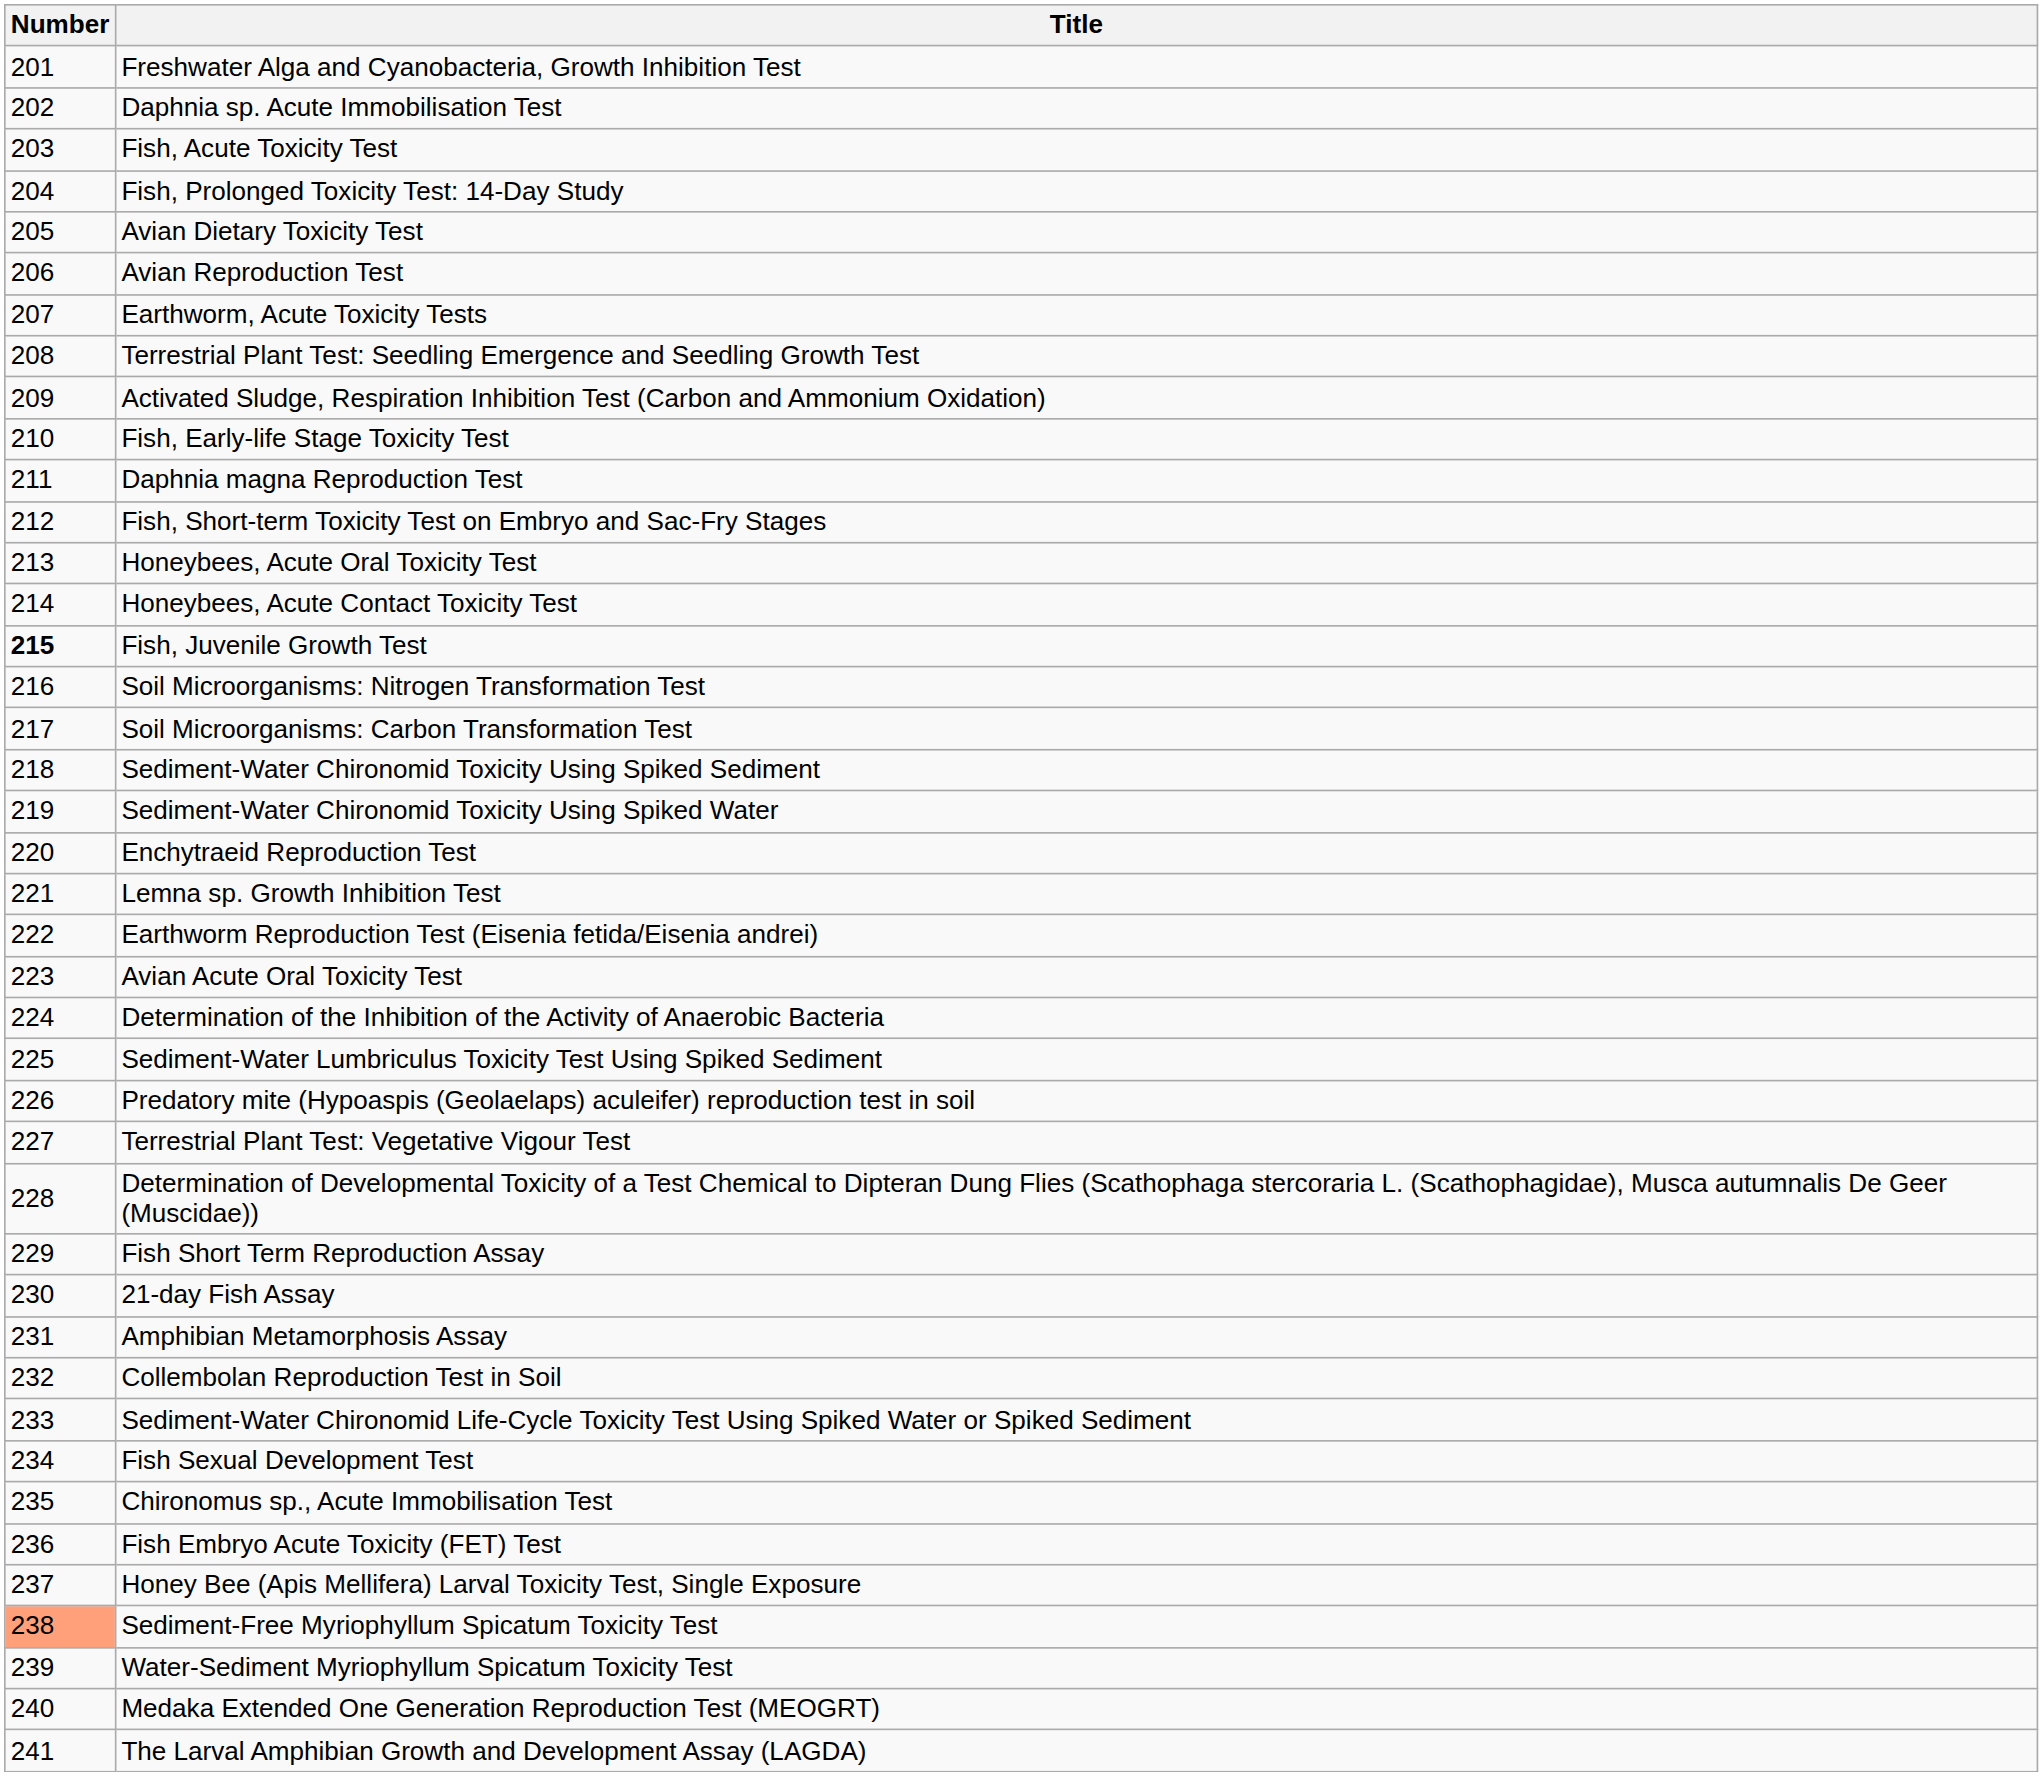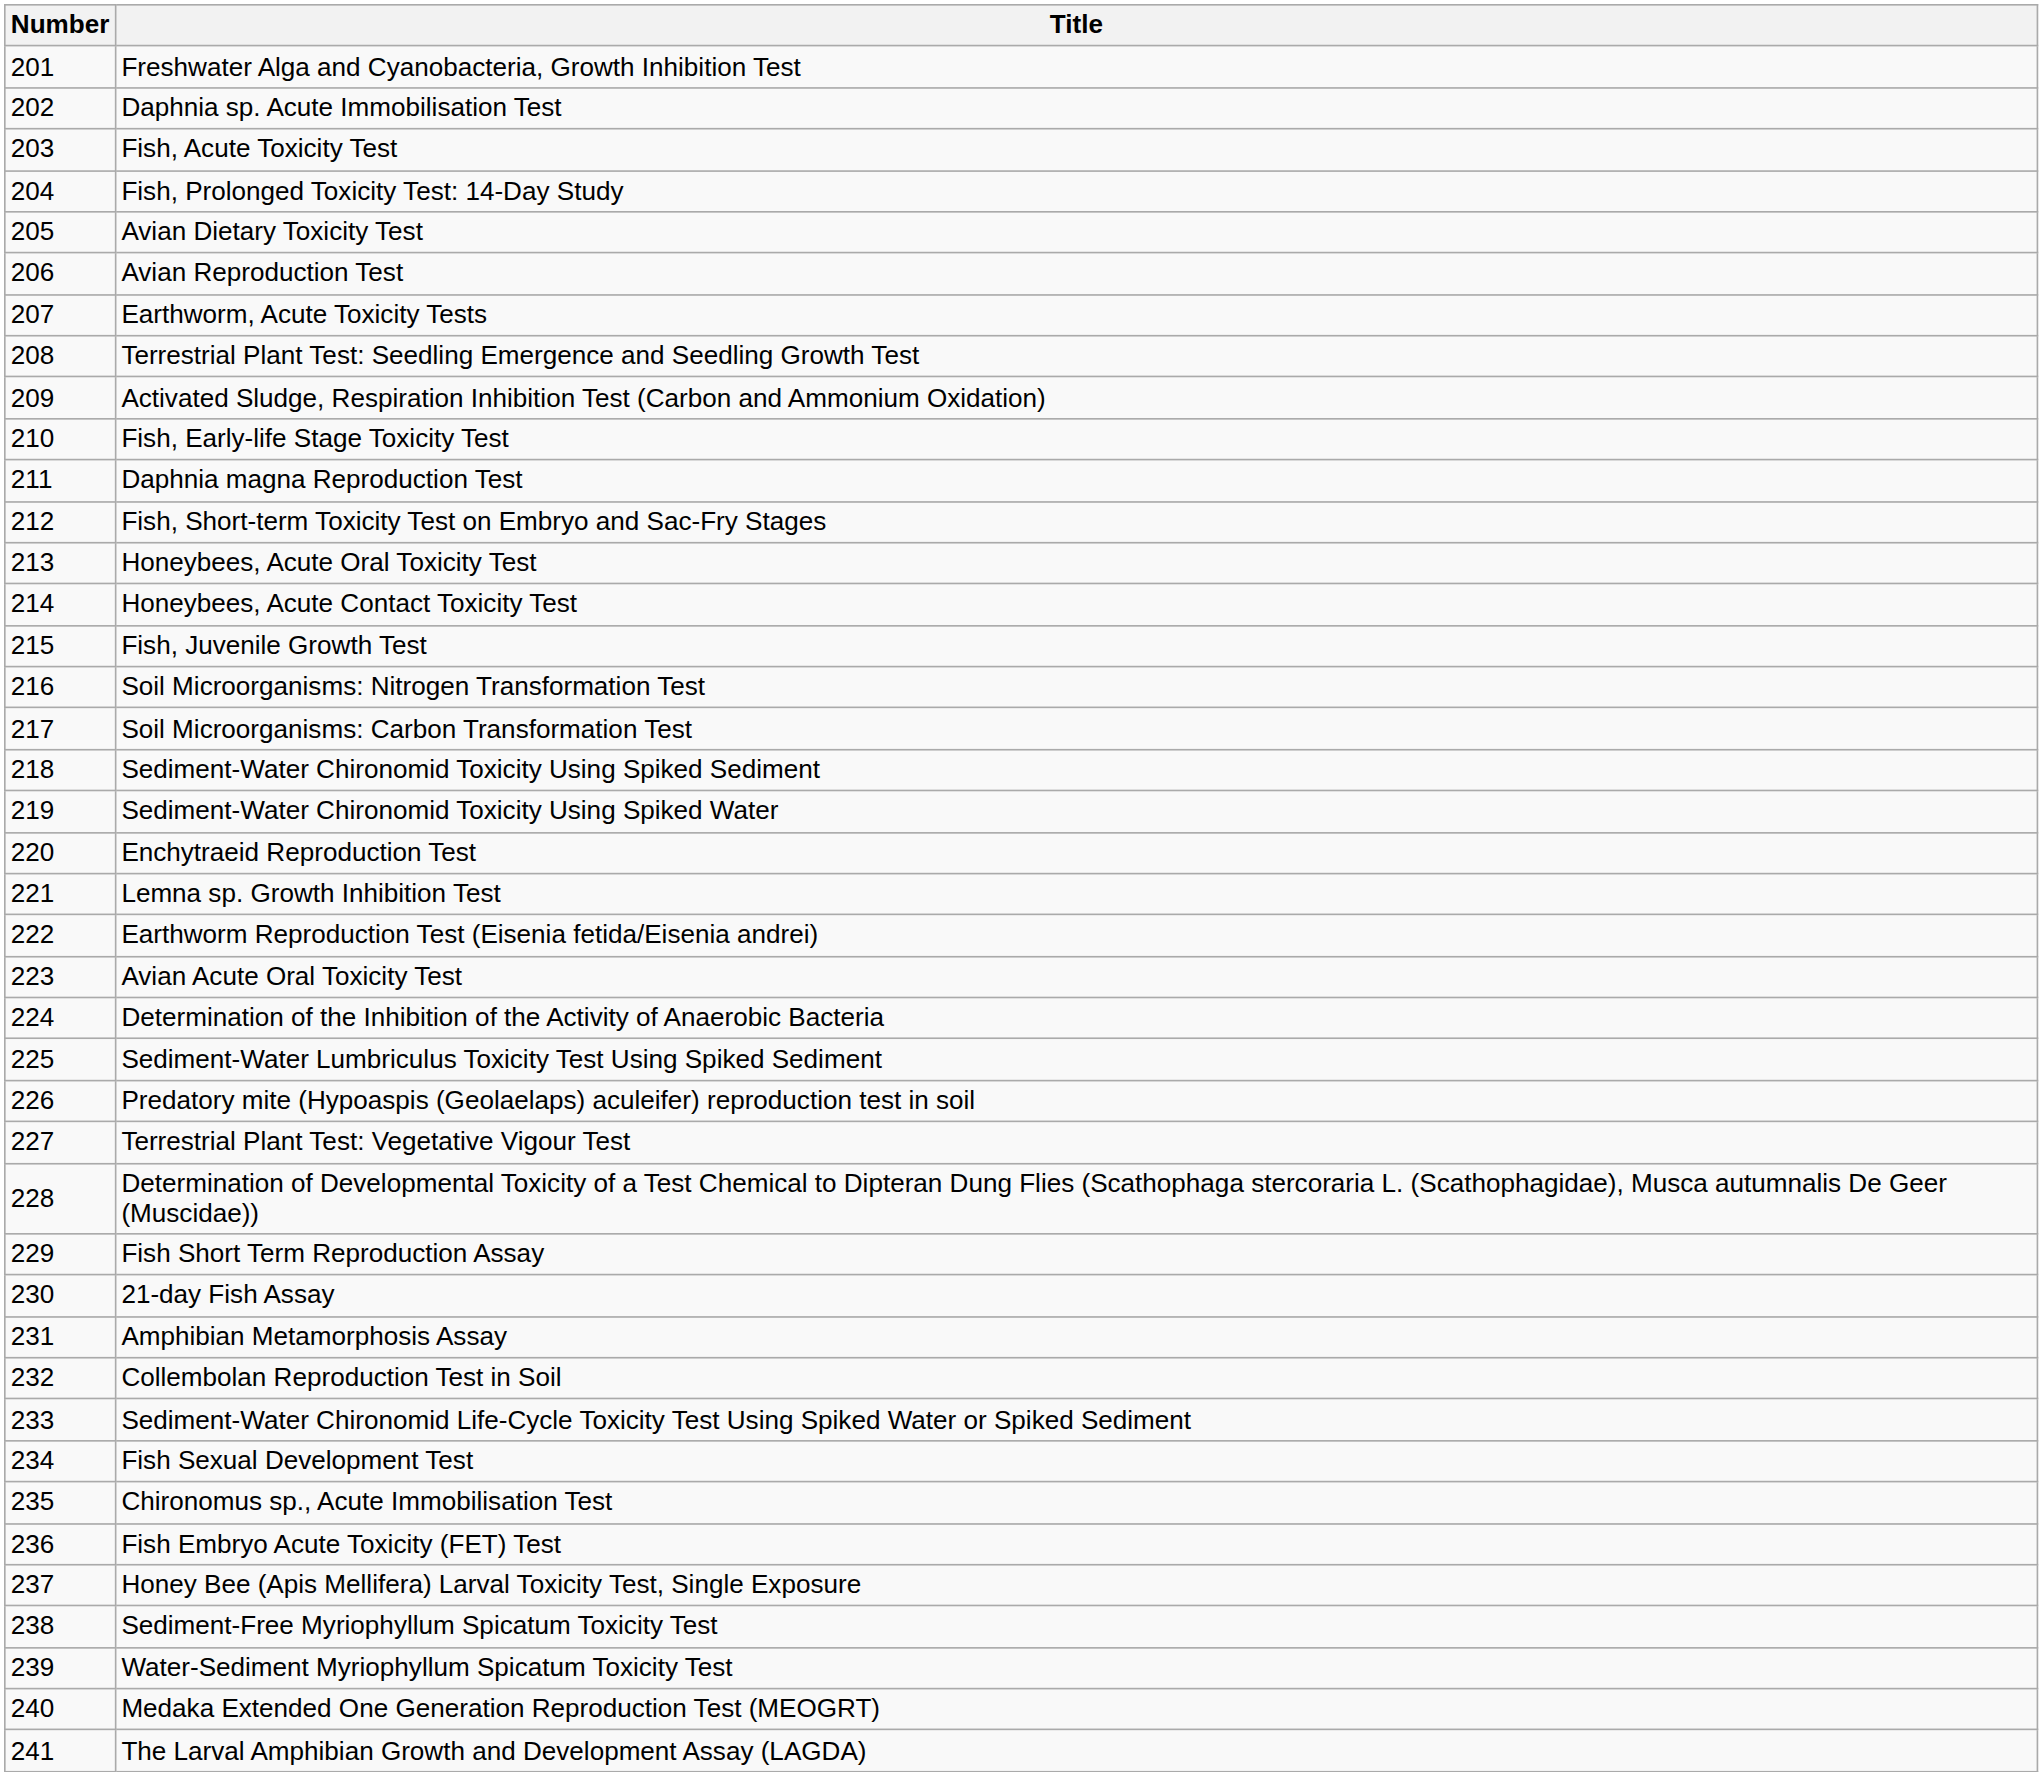(33, 645) bold -> (33, 645) normal
(33, 1626) lightsalmon background -> (33, 1626) no background
